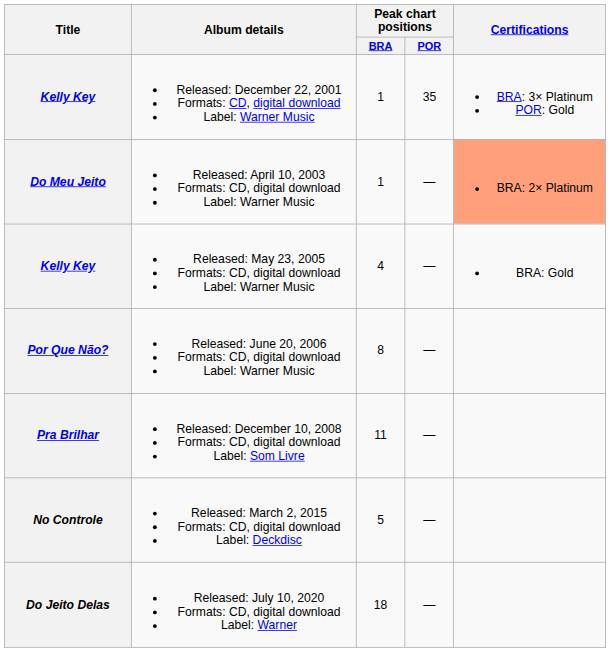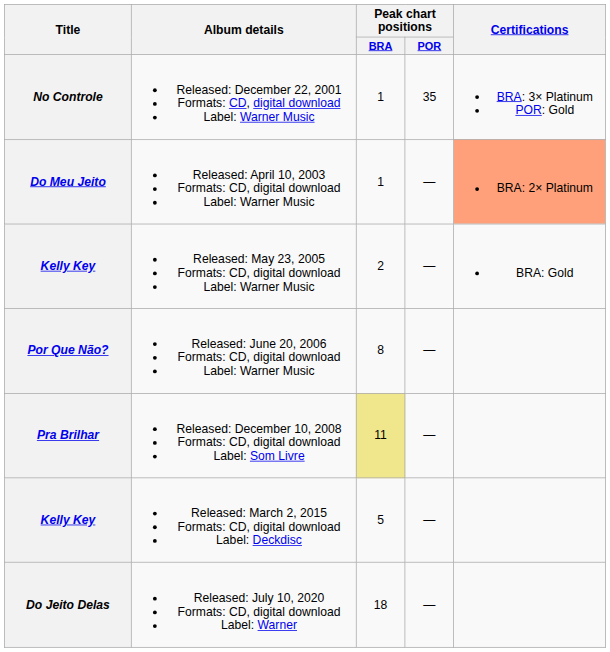(68, 97) Kelly Key -> (68, 97) No Controle
(381, 266) 4 -> (381, 266) 2
(381, 435) no background -> (381, 435) khaki background
(68, 520) No Controle -> (68, 520) Kelly Key
